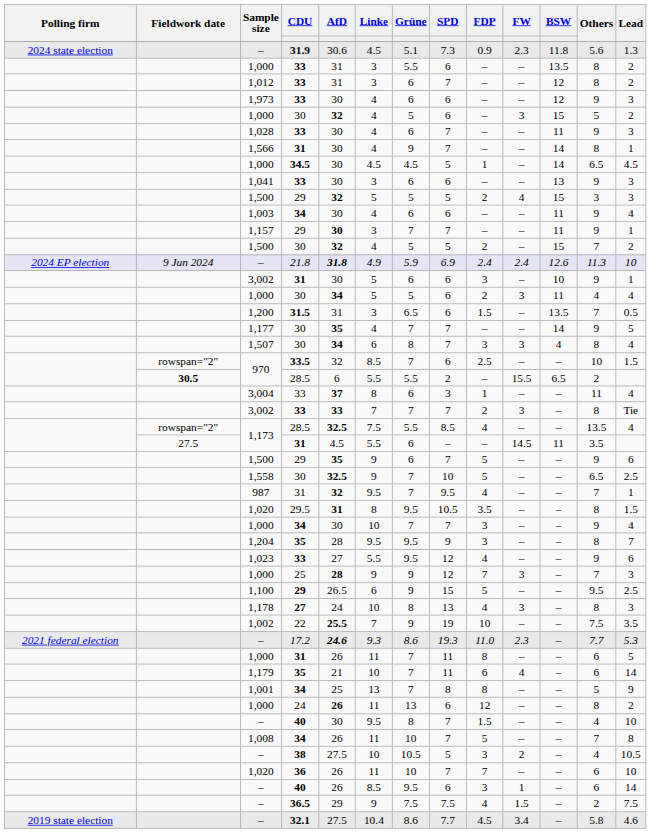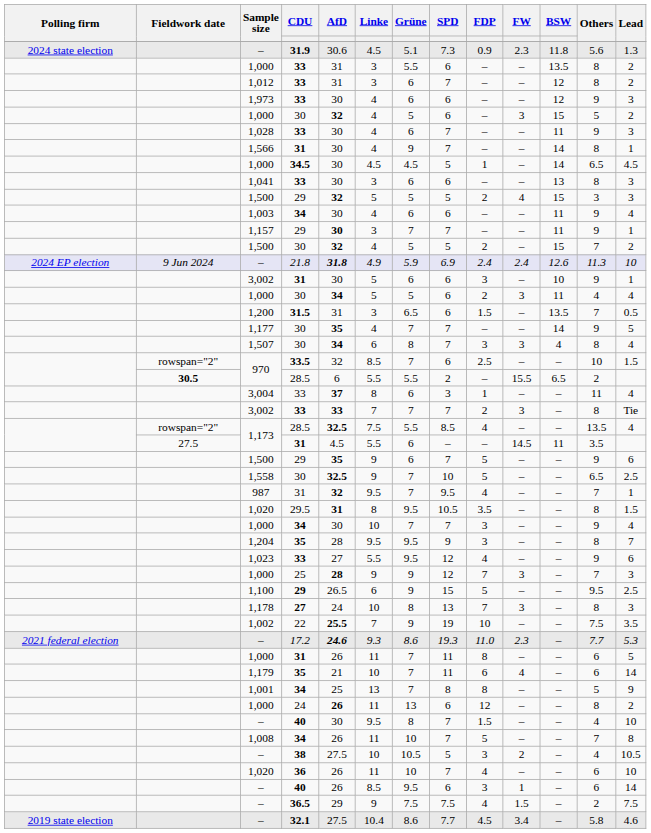(596, 181) 9 -> (596, 181) 8
(485, 607) 4 -> (485, 607) 7
(485, 771) 7 -> (485, 771) 4
